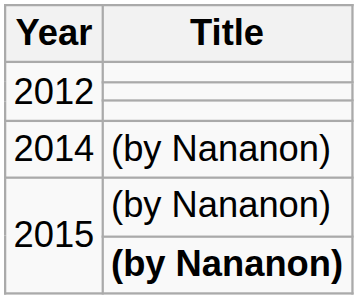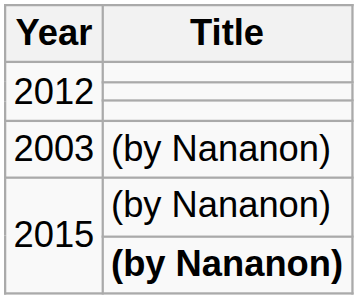(54, 148) 2014 -> (54, 148) 2003
